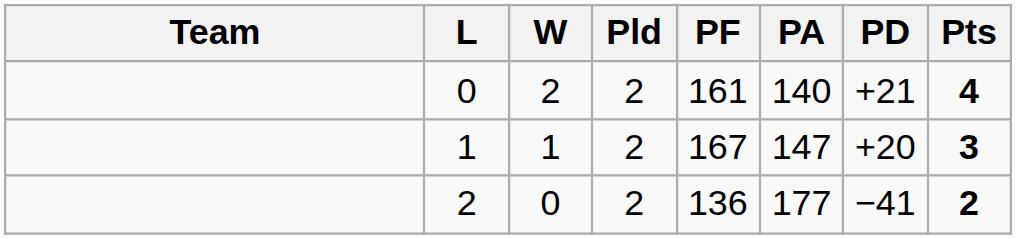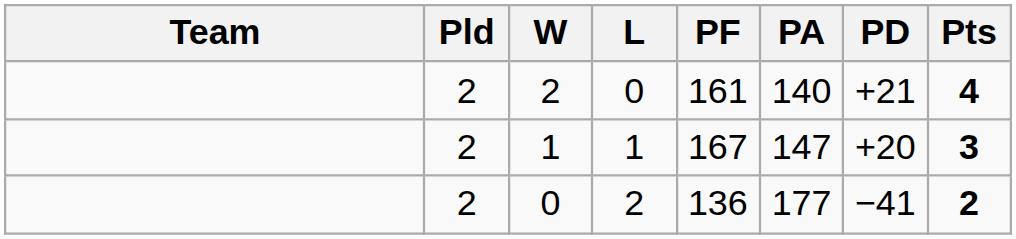columns swapped: (634, 32) <-> (467, 32)
